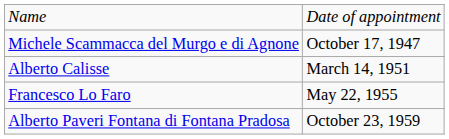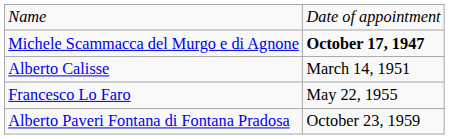(363, 43) normal -> (365, 43) bold
